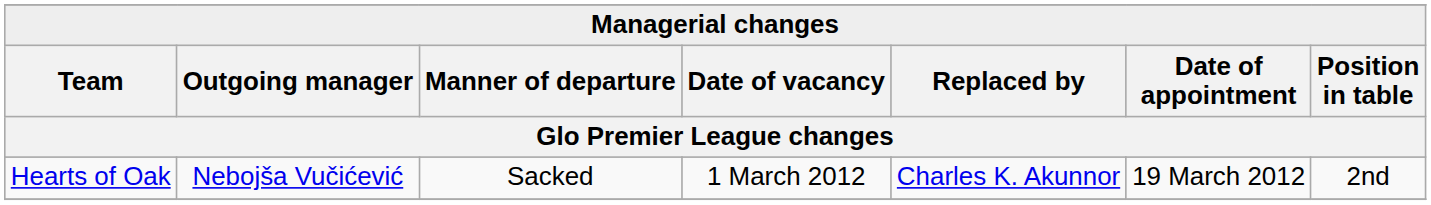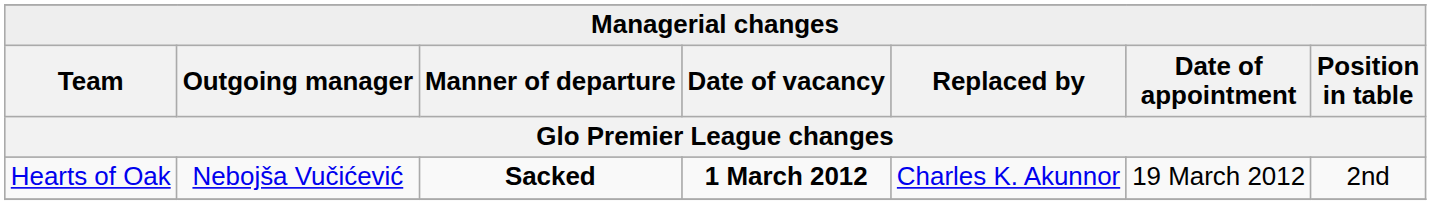(550, 177) normal -> (550, 177) bold
(786, 177) normal -> (786, 177) bold
